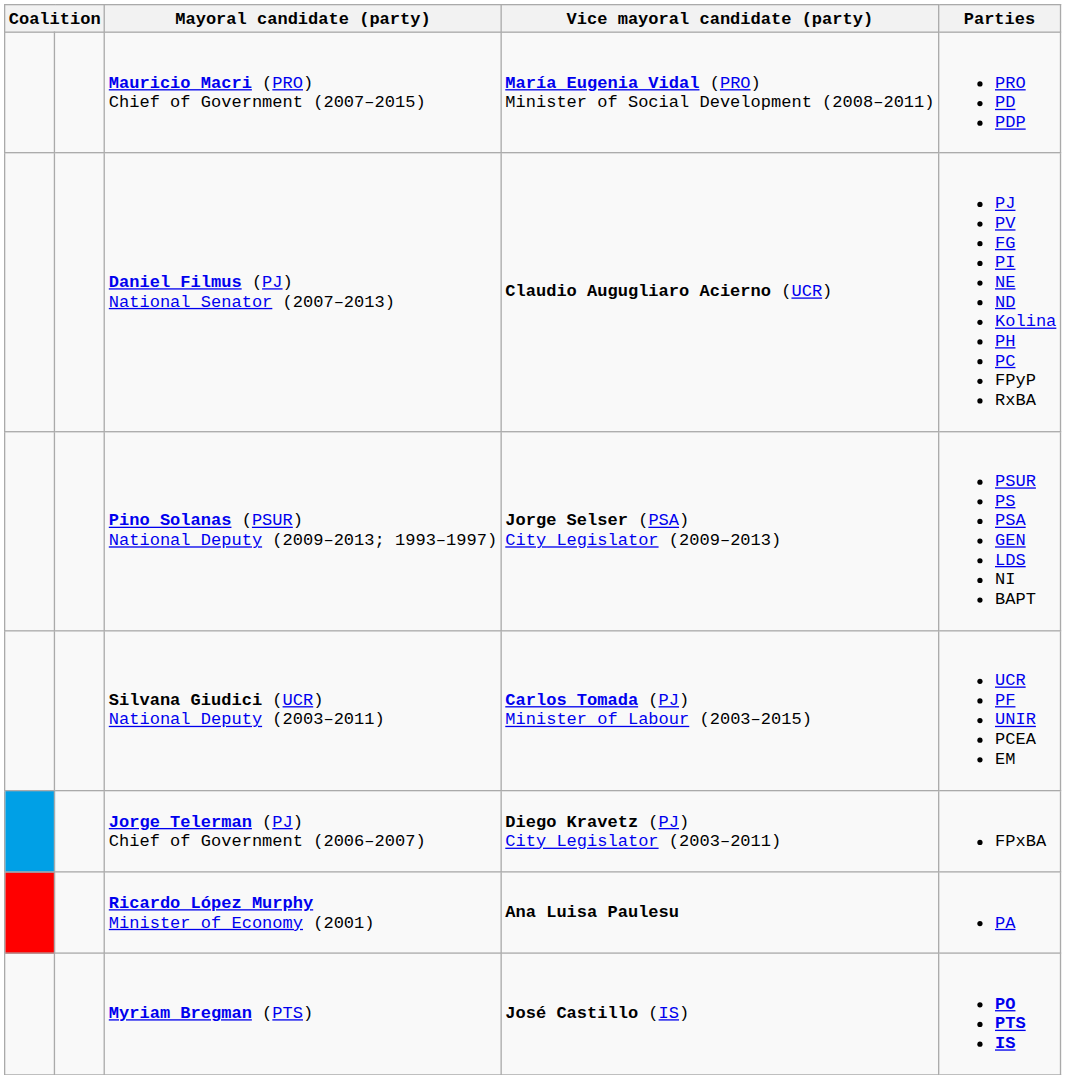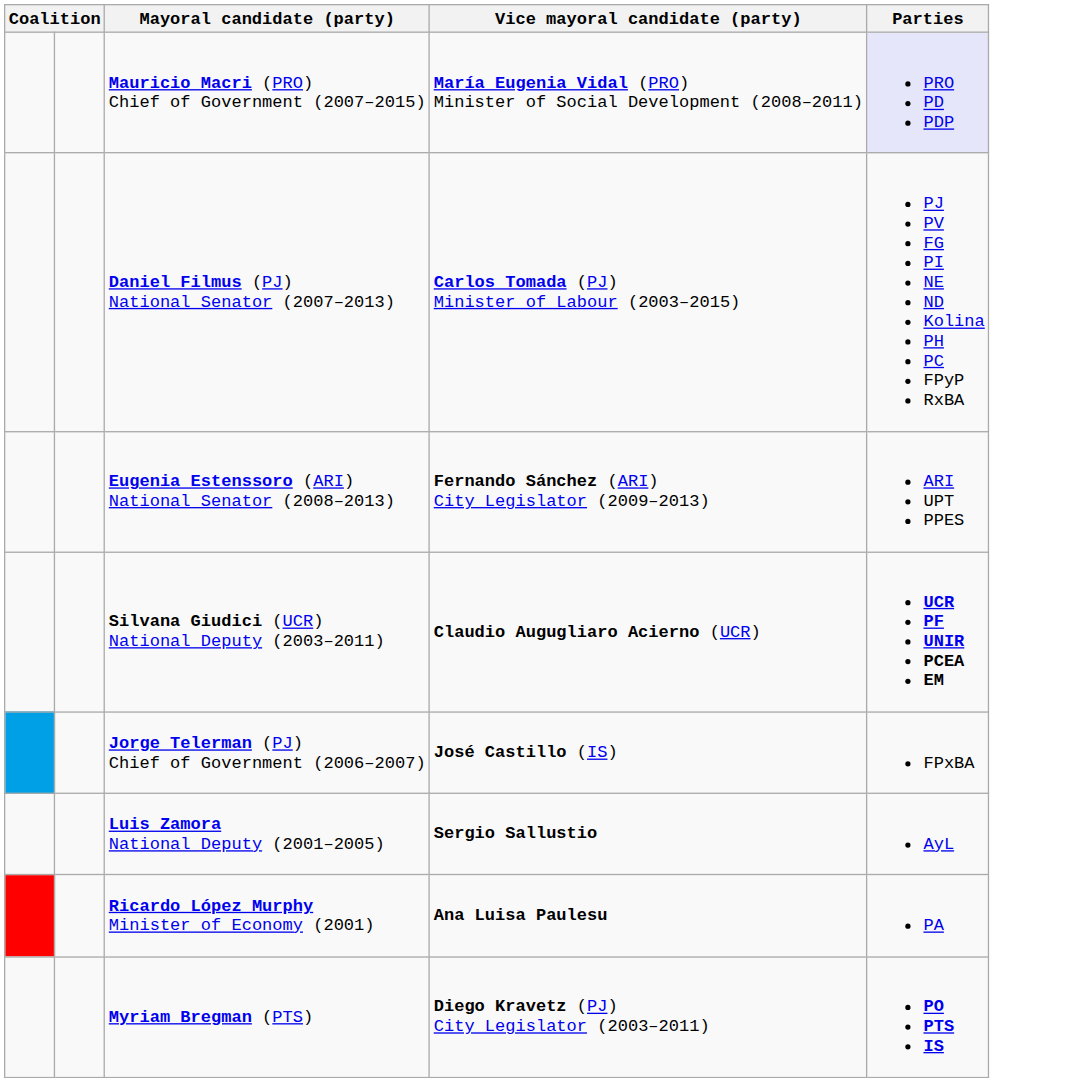(999, 103) no background -> (928, 103) lavender background
(669, 292) Claudio Augugliaro Acierno (UCR) -> (587, 292) Carlos Tomada (PJ) Minister of Labour (2003–2015)
- row: (303, 531)
+ row: (252, 492)
(659, 711) Carlos Tomada (PJ) Minister of Labour (2003–2015) -> (597, 632) Claudio Augugliaro Acierno (UCR)
(999, 720) normal -> (928, 642) bold
(643, 831) Diego Kravetz (PJ) City Legislator (2003–2011) -> (526, 753) José Castillo (IS)
+ row: (247, 834)
(597, 1014) José Castillo (IS) -> (572, 1017) Diego Kravetz (PJ) City Legislator (2003–2011)
